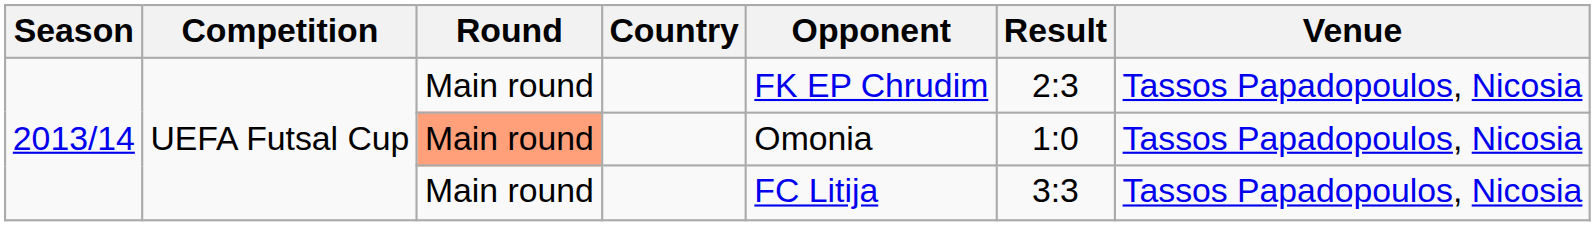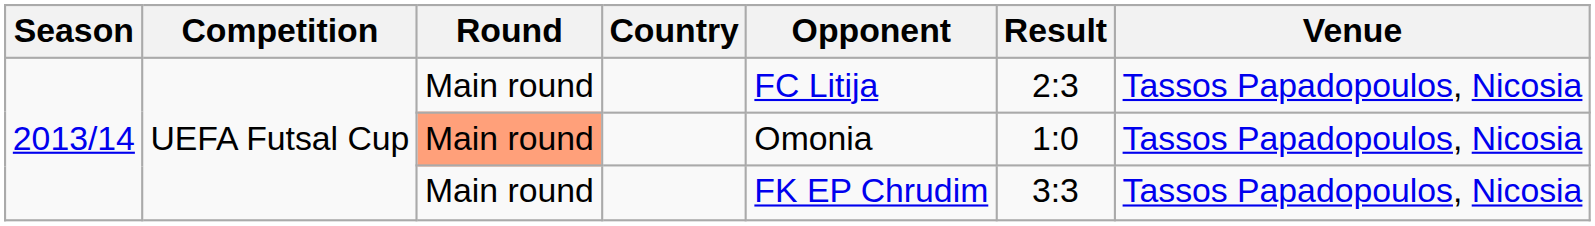(871, 84) FK EP Chrudim -> (816, 84) FC Litija
(816, 191) FC Litija -> (871, 191) FK EP Chrudim
